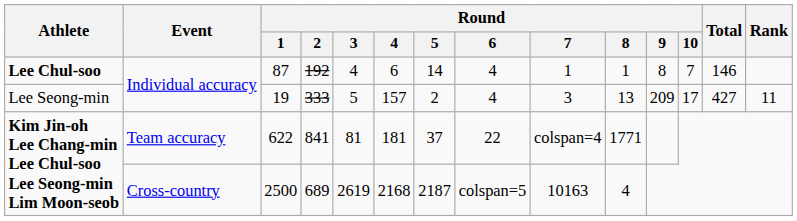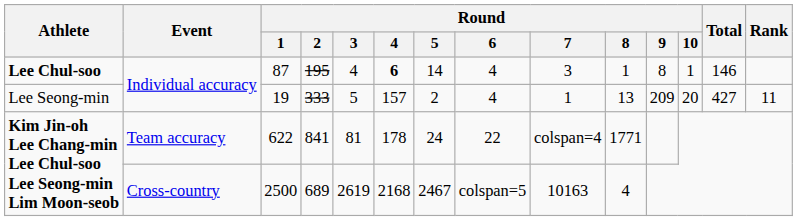(317, 71) 192 -> (317, 71) 195
(394, 71) normal -> (394, 71) bold
(568, 71) 1 -> (568, 71) 3
(690, 71) 7 -> (690, 71) 1
(568, 98) 3 -> (568, 98) 1
(690, 98) 17 -> (690, 98) 20
(394, 137) 181 -> (394, 137) 178
(435, 137) 37 -> (435, 137) 24
(435, 190) 2187 -> (435, 190) 2467
